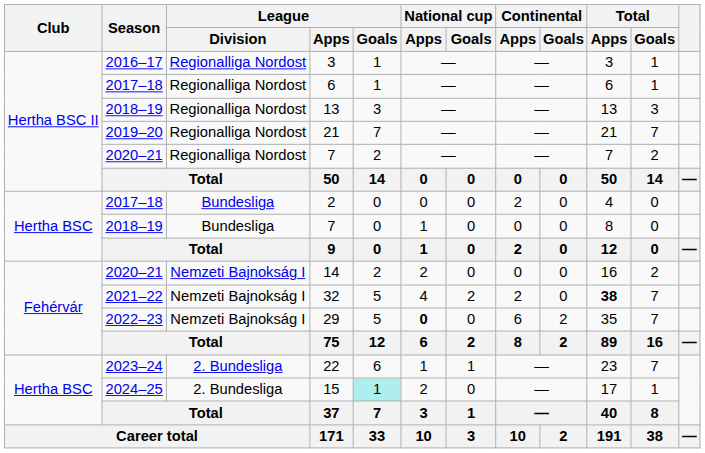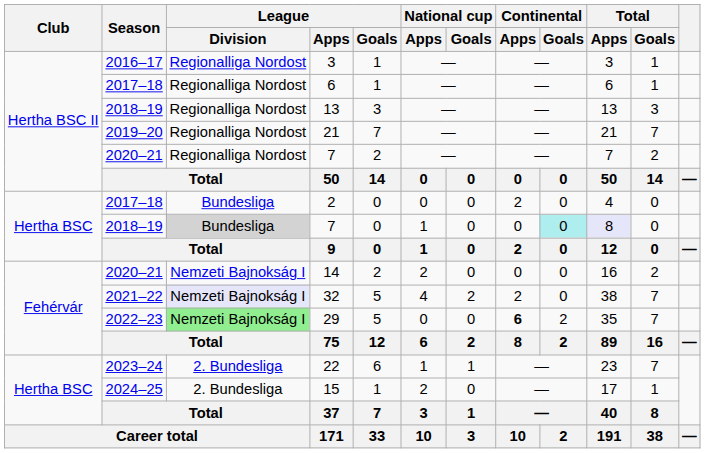(238, 226) no background -> (238, 226) lightgrey background
(563, 226) no background -> (563, 226) paleturquoise background
(609, 226) no background -> (609, 226) lavender background
(238, 296) no background -> (238, 296) lavender background
(609, 296) bold -> (609, 296) normal
(238, 319) no background -> (238, 319) lightgreen background
(424, 319) bold -> (424, 319) normal
(518, 319) normal -> (518, 319) bold
(377, 389) paleturquoise background -> (377, 389) no background
